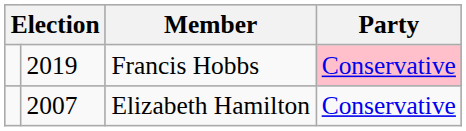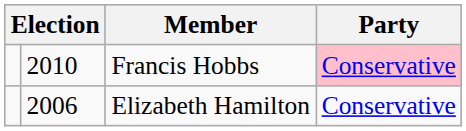(52, 65) 2019 -> (52, 65) 2010
(52, 105) 2007 -> (52, 105) 2006
